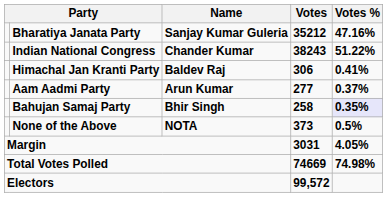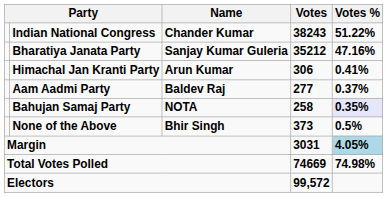rows swapped: (84, 51) <-> (76, 32)
(195, 70) Baldev Raj -> (199, 70) Arun Kumar
(199, 88) Arun Kumar -> (195, 88) Baldev Raj
(195, 107) Bhir Singh -> (181, 107) NOTA
(181, 126) NOTA -> (195, 126) Bhir Singh
(352, 145) no background -> (352, 145) lightblue background
